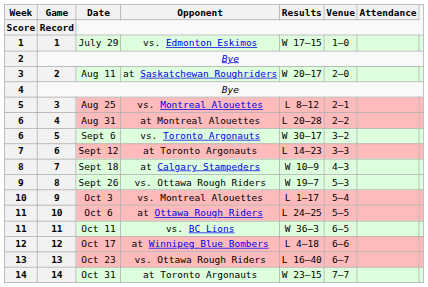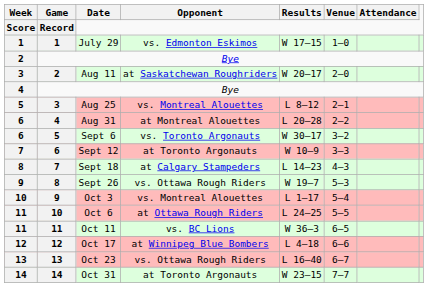(302, 151) L 14–23 -> (302, 151) W 10–9
(302, 167) W 10–9 -> (302, 167) L 14–23
